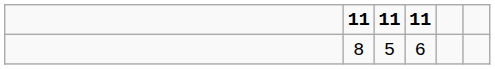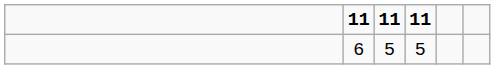(359, 50) 8 -> (359, 50) 6
(420, 50) 6 -> (420, 50) 5
